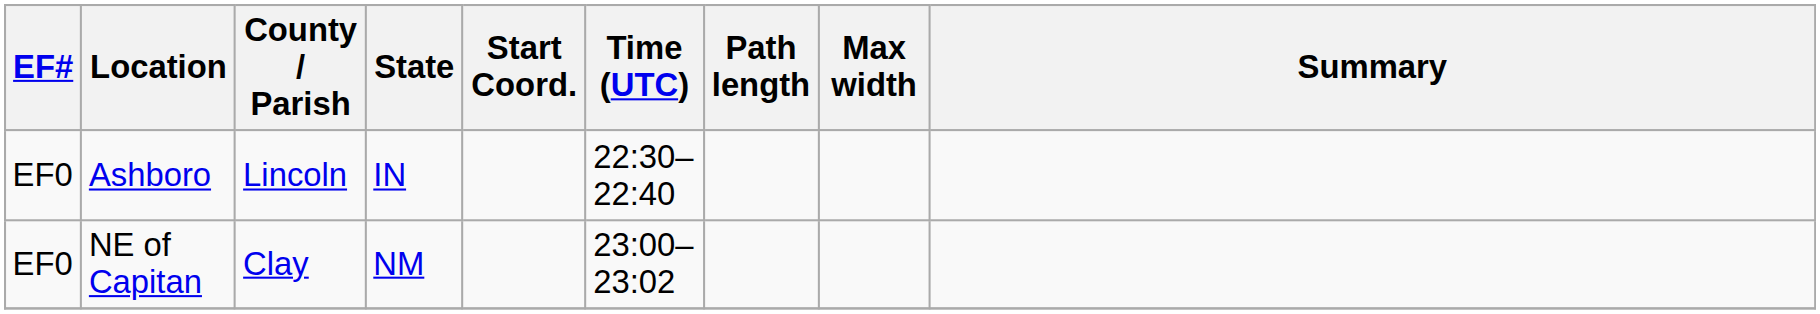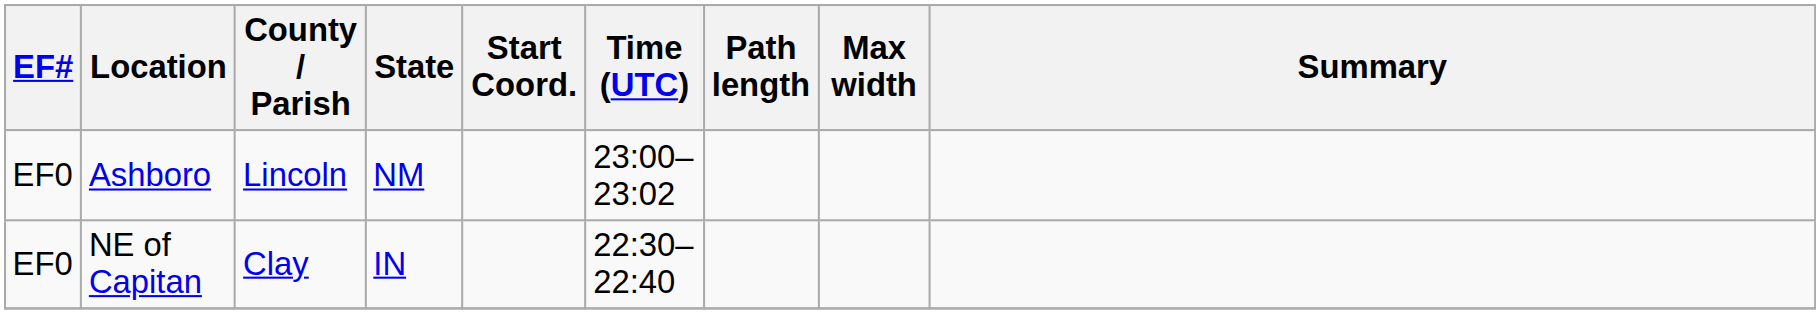(390, 174) IN -> (399, 174) NM
(643, 174) 22:30–22:40 -> (643, 174) 23:00–23:02
(399, 263) NM -> (390, 263) IN
(643, 263) 23:00–23:02 -> (643, 263) 22:30–22:40
